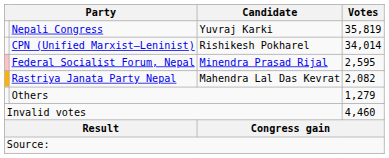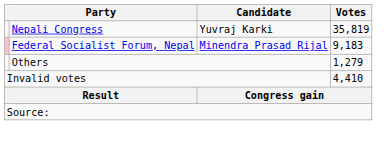- row: (103, 46)
(360, 62) 2,595 -> (348, 46) 9,183
- row: (94, 79)
(360, 112) 4,460 -> (348, 79) 4,410
